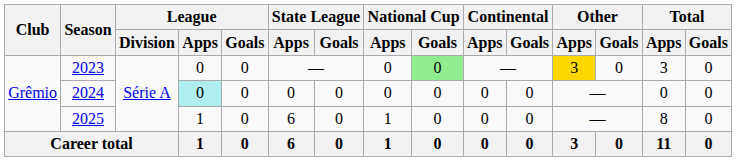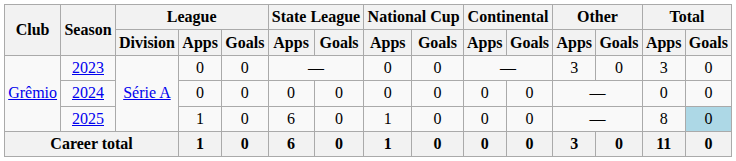(437, 67) lightgreen background -> (437, 67) no background
(574, 67) gold background -> (574, 67) no background
(200, 93) paleturquoise background -> (200, 93) no background
(708, 118) no background -> (708, 118) lightblue background
